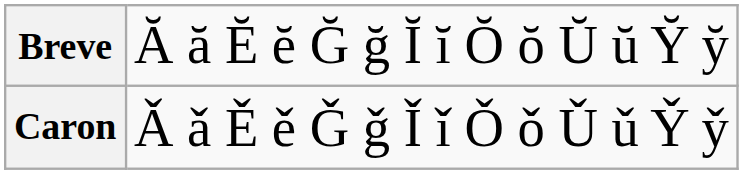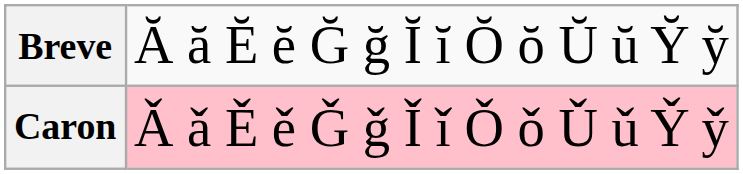(431, 126) no background -> (431, 126) pink background
